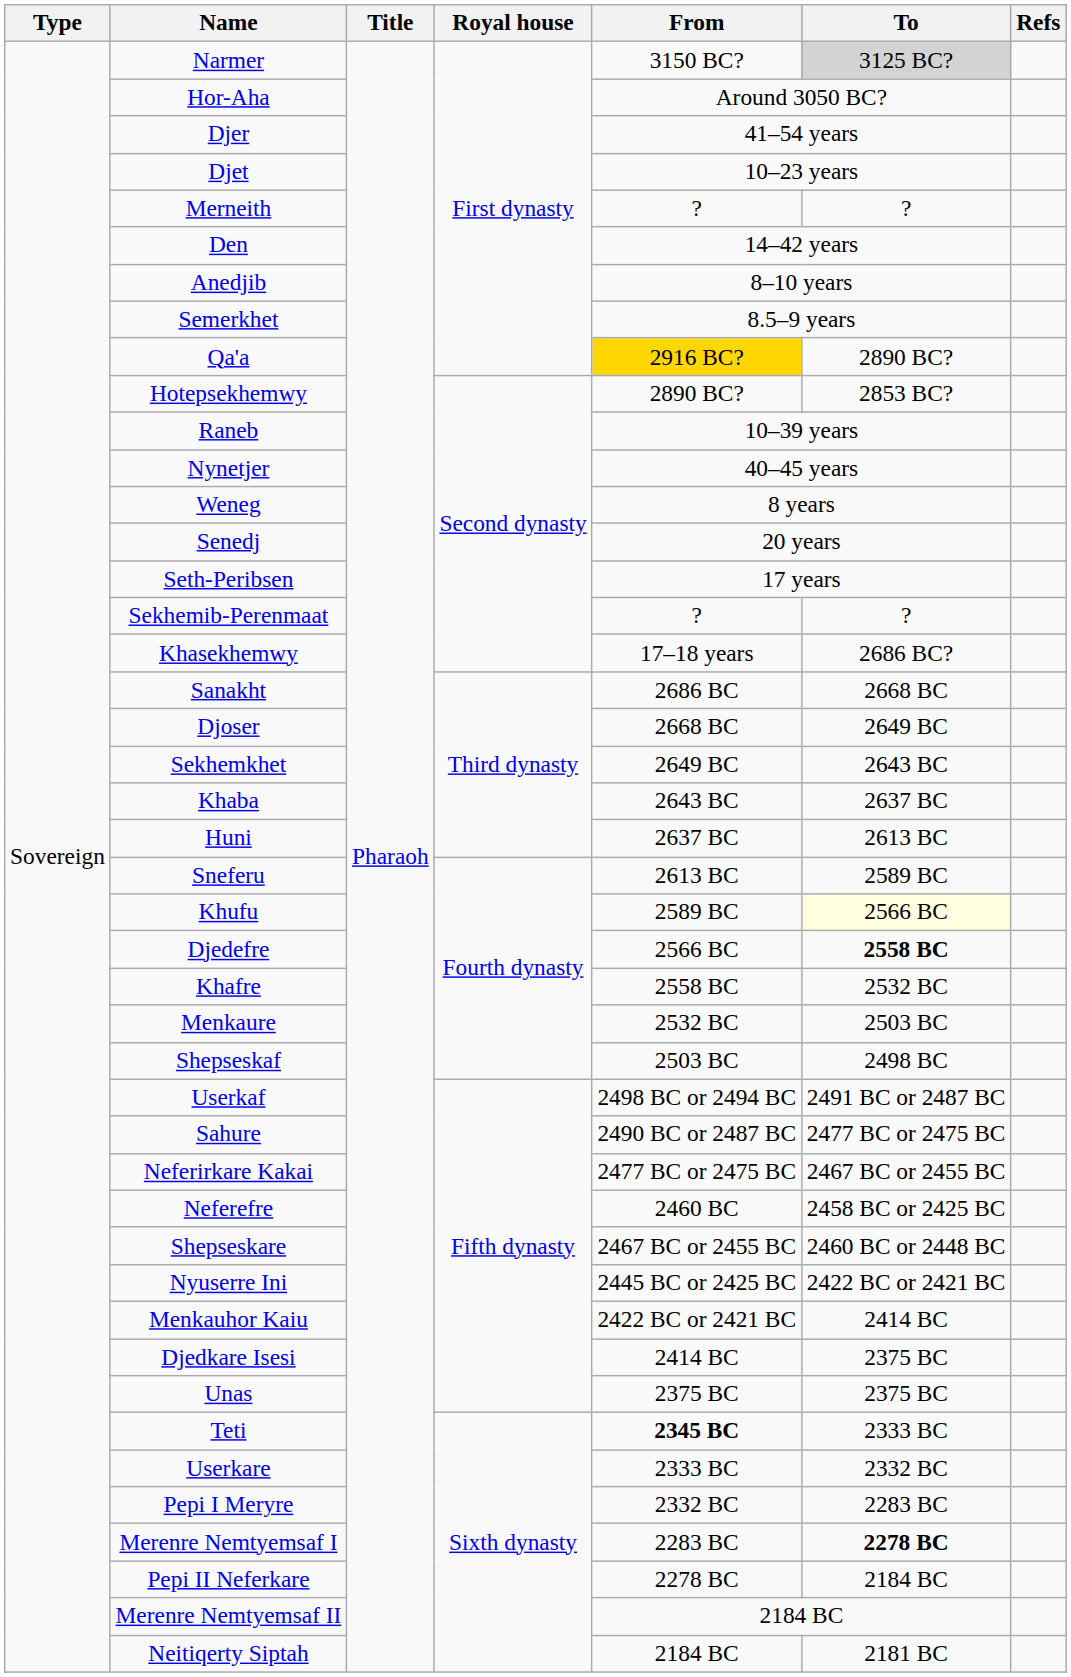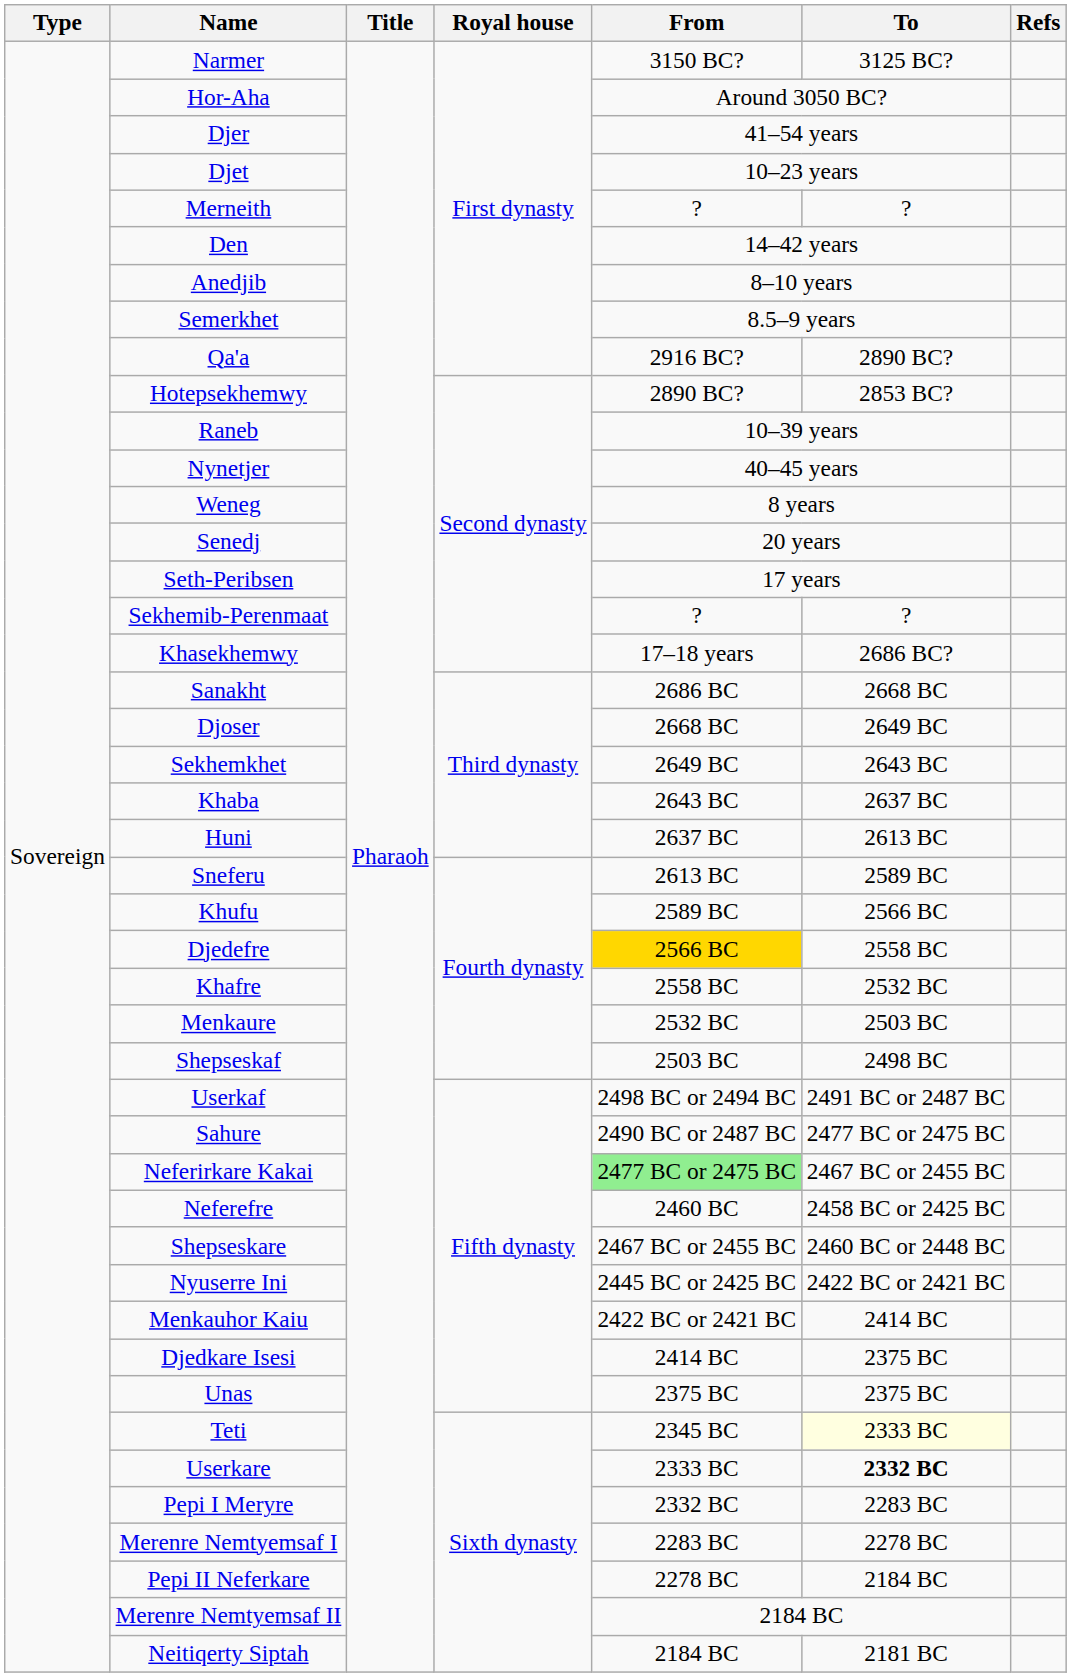(906, 60) lightgrey background -> (906, 60) no background
(697, 356) gold background -> (697, 356) no background
(906, 912) lightyellow background -> (906, 912) no background
(697, 949) no background -> (697, 949) gold background
(906, 949) bold -> (906, 949) normal
(697, 1171) no background -> (697, 1171) lightgreen background
(697, 1430) bold -> (697, 1430) normal
(906, 1430) no background -> (906, 1430) lightyellow background
(906, 1467) normal -> (906, 1467) bold
(906, 1541) bold -> (906, 1541) normal
